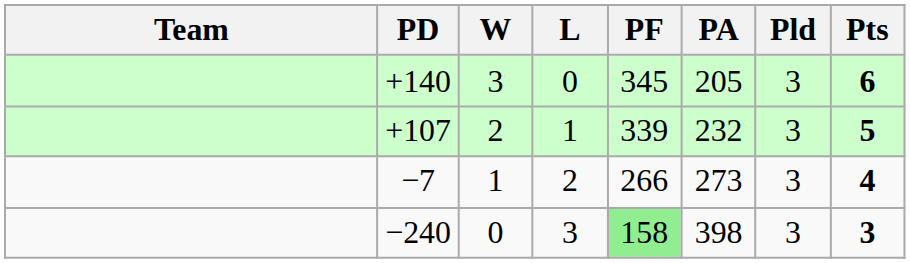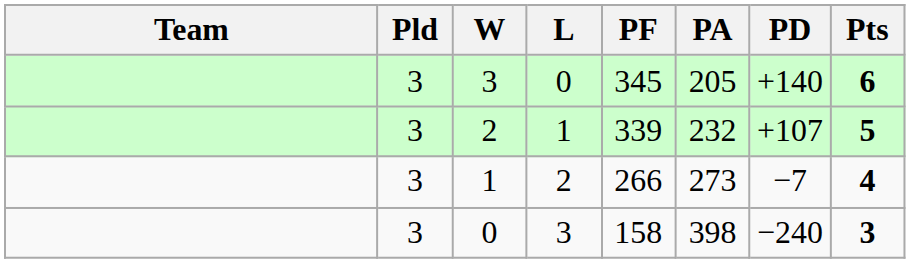columns swapped: (793, 29) <-> (418, 29)
(644, 231) lightgreen background -> (638, 231) no background
